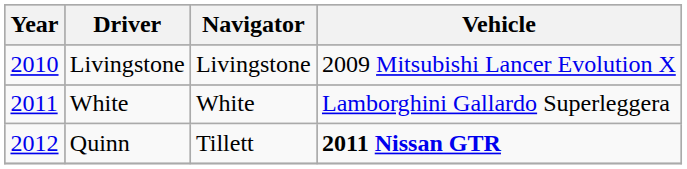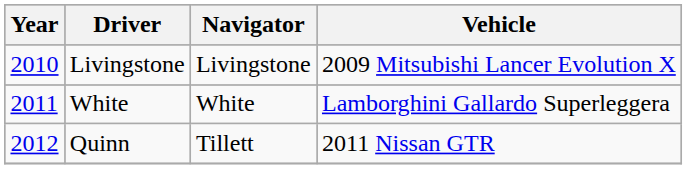(411, 143) bold -> (408, 143) normal
